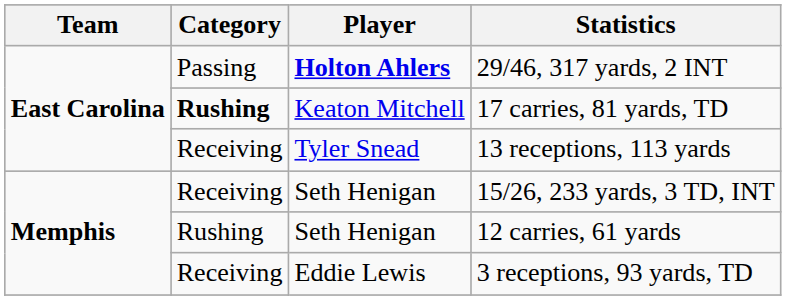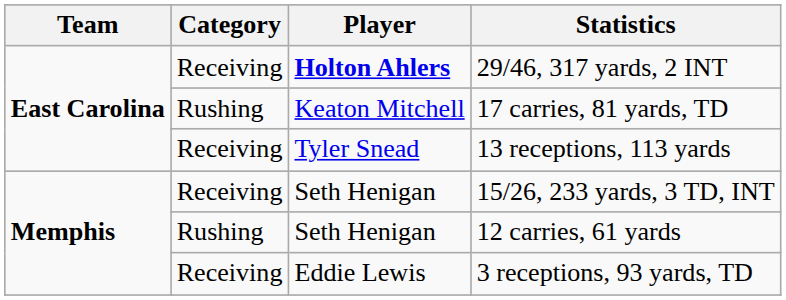(217, 66) Passing -> (230, 66) Receiving
(223, 107) bold -> (220, 107) normal
